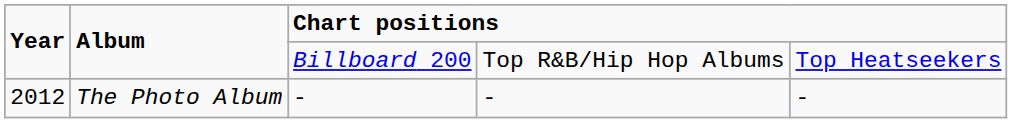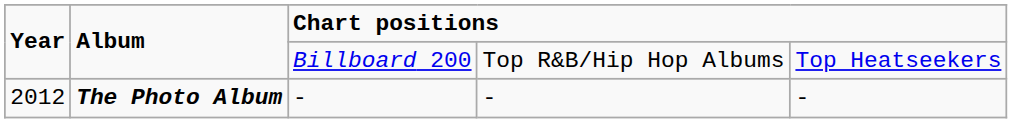(179, 98) normal -> (179, 98) bold
